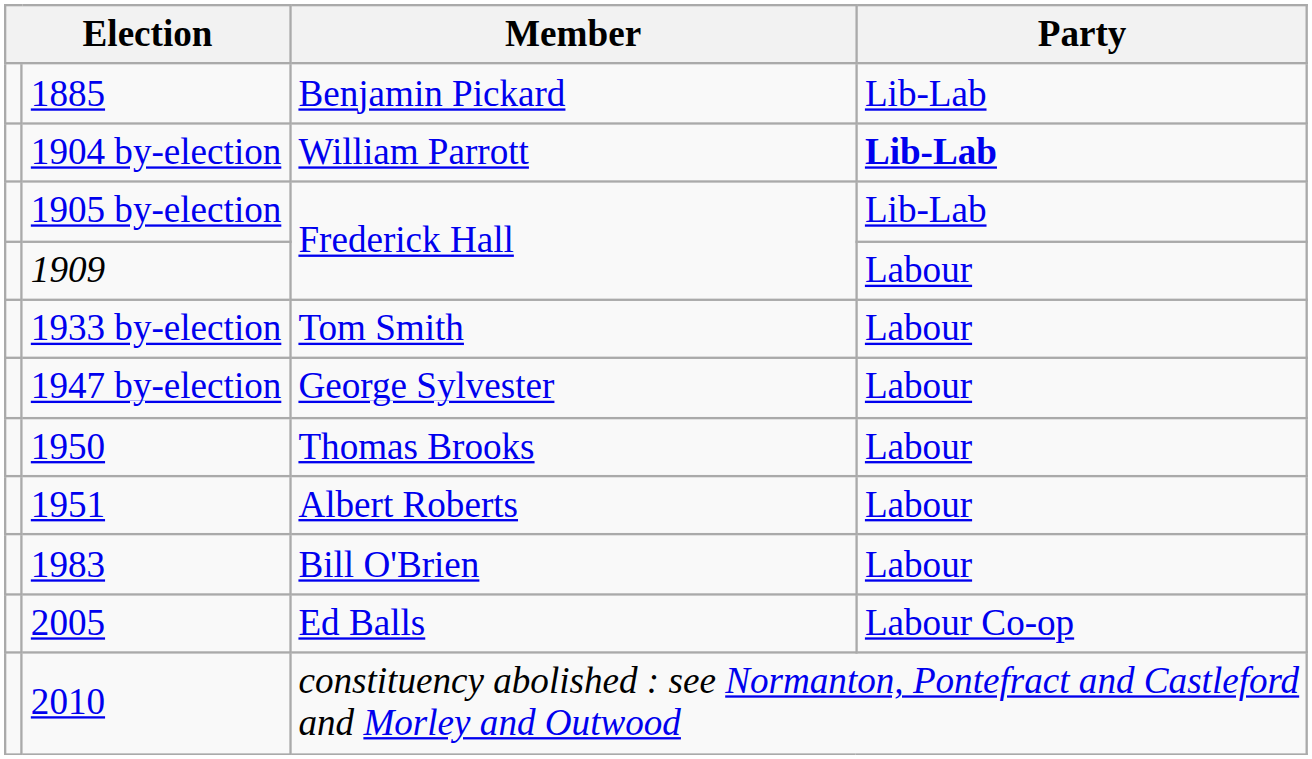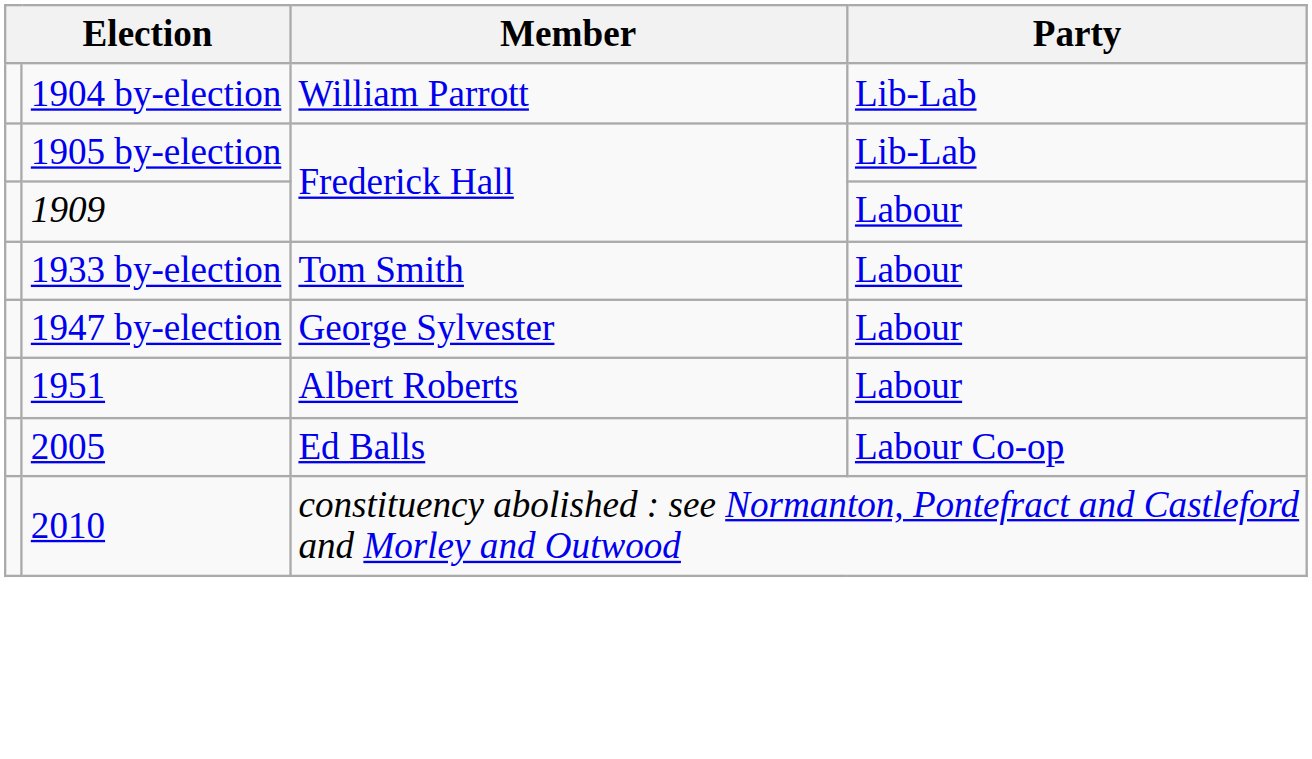- row: (68, 92)
(931, 151) bold -> (916, 92) normal
- row: (68, 446)
- row: (68, 563)
